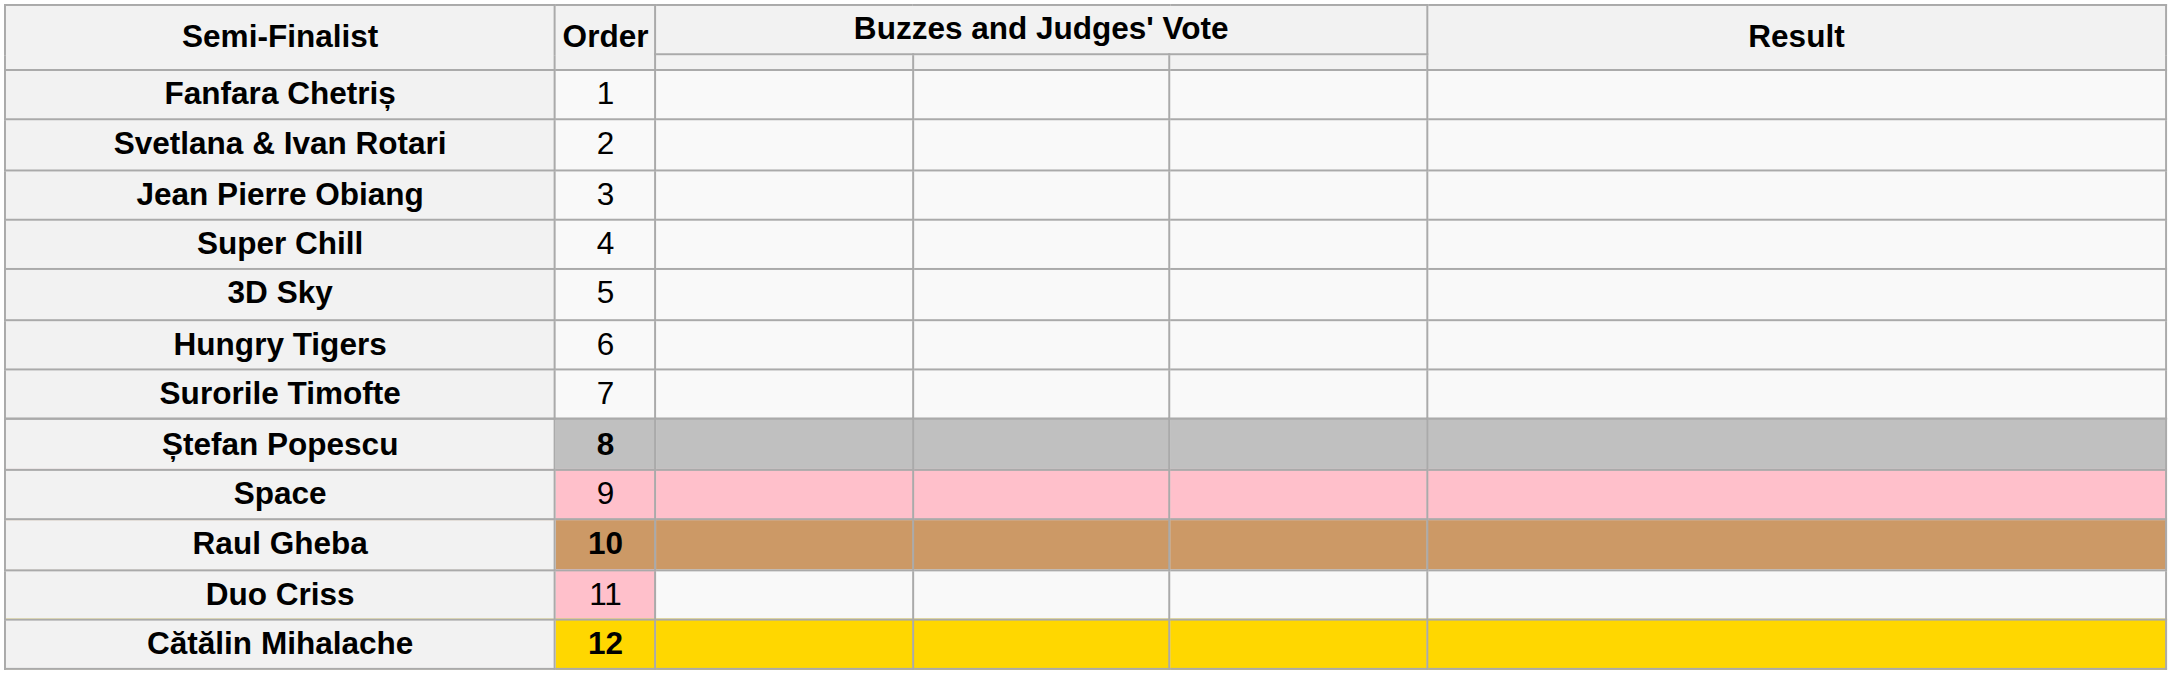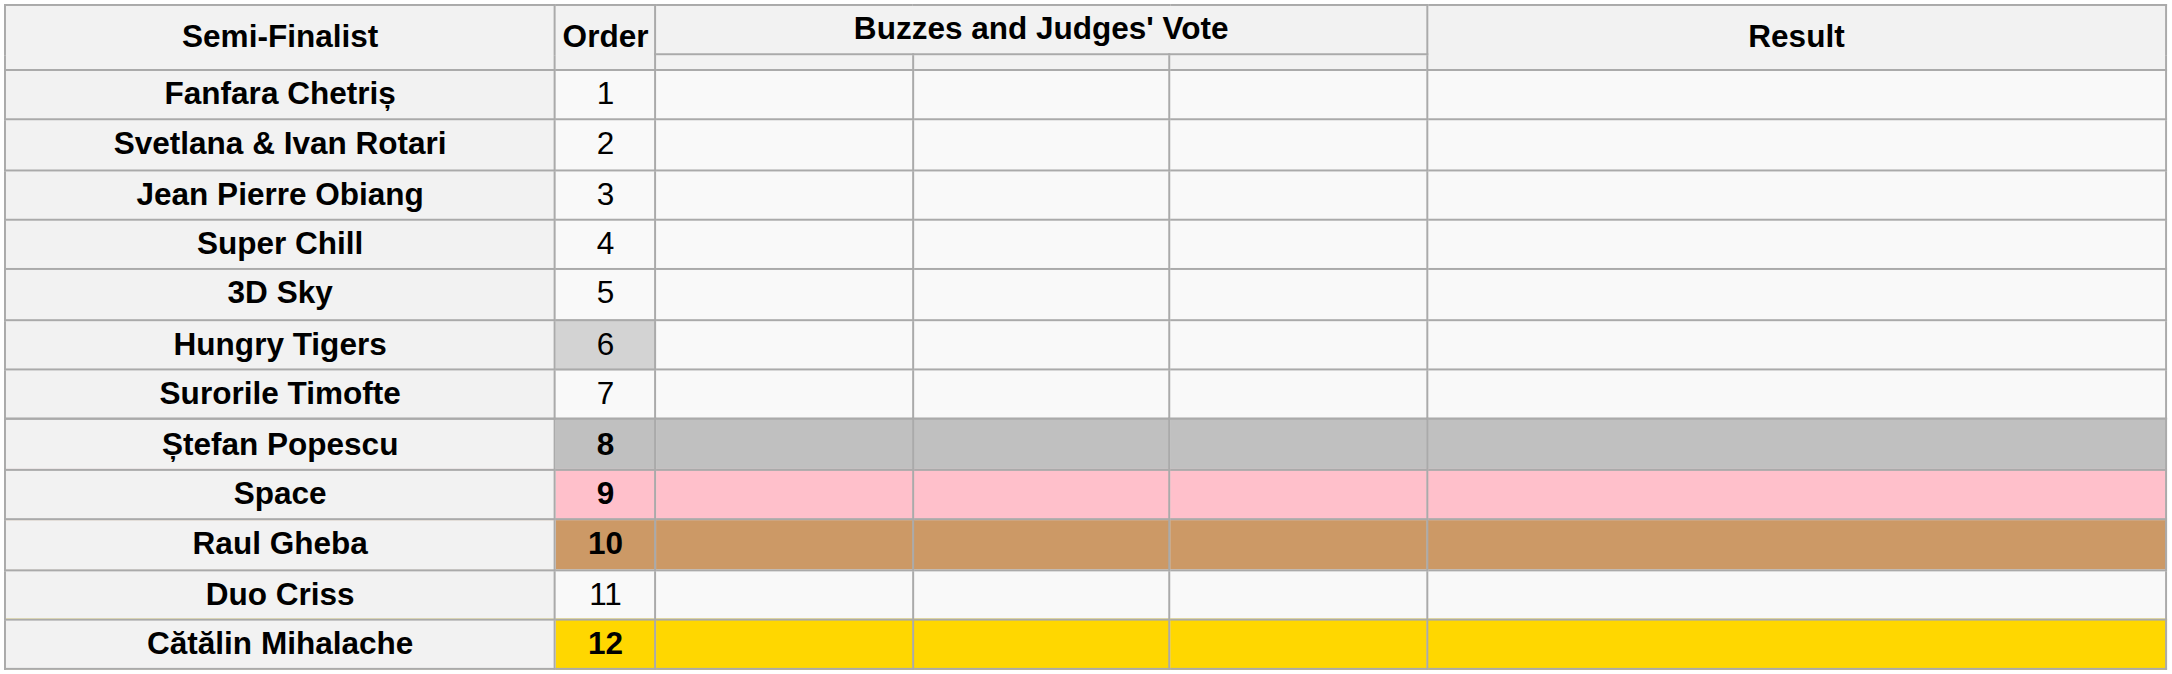(606, 343) no background -> (606, 343) lightgrey background
(606, 493) normal -> (606, 493) bold
(606, 593) pink background -> (606, 593) no background
